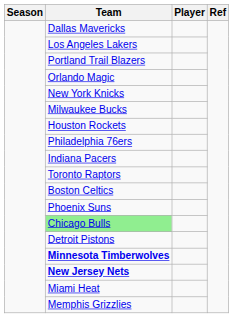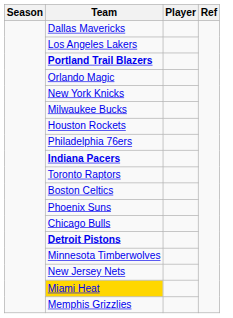(96, 61) normal -> (100, 61) bold
(82, 158) normal -> (84, 158) bold
(79, 223) lightgreen background -> (79, 223) no background
(81, 239) normal -> (84, 239) bold
(109, 256) bold -> (104, 256) normal
(89, 272) bold -> (87, 272) normal
(74, 288) no background -> (74, 288) gold background
